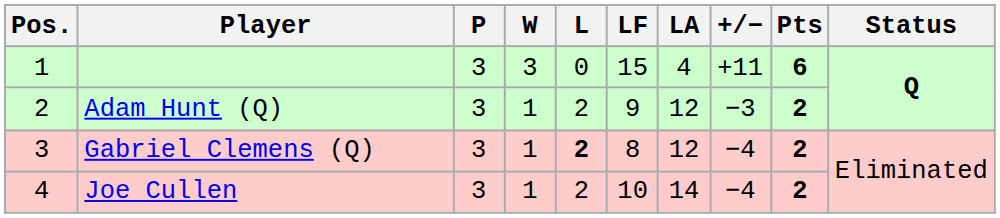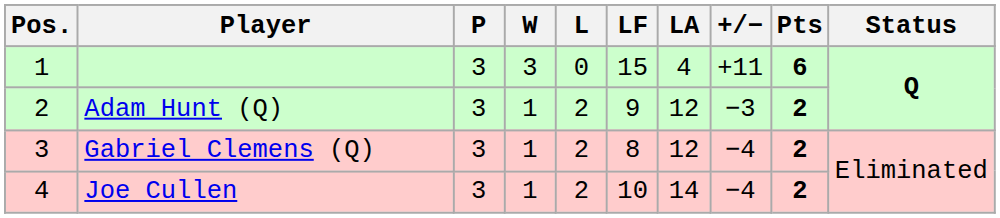(581, 150) bold -> (581, 150) normal
